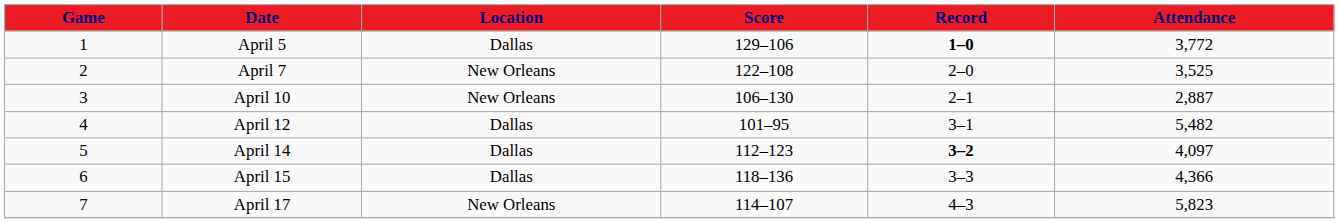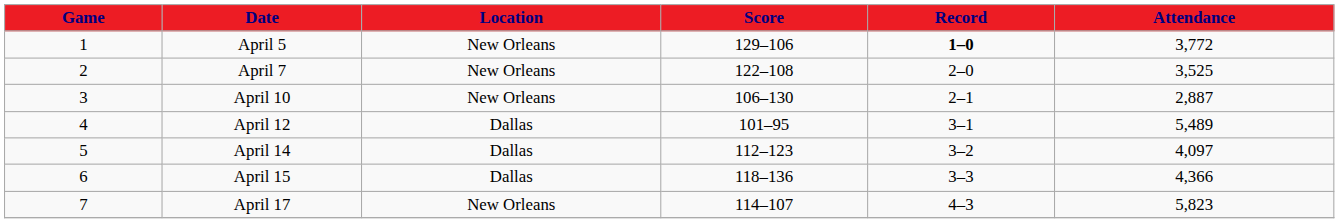(511, 44) Dallas -> (511, 44) New Orleans
(1194, 124) 5,482 -> (1194, 124) 5,489
(961, 151) bold -> (961, 151) normal
